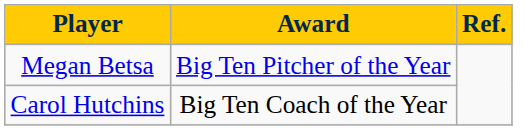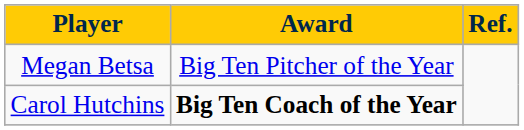(313, 104) normal -> (316, 104) bold
